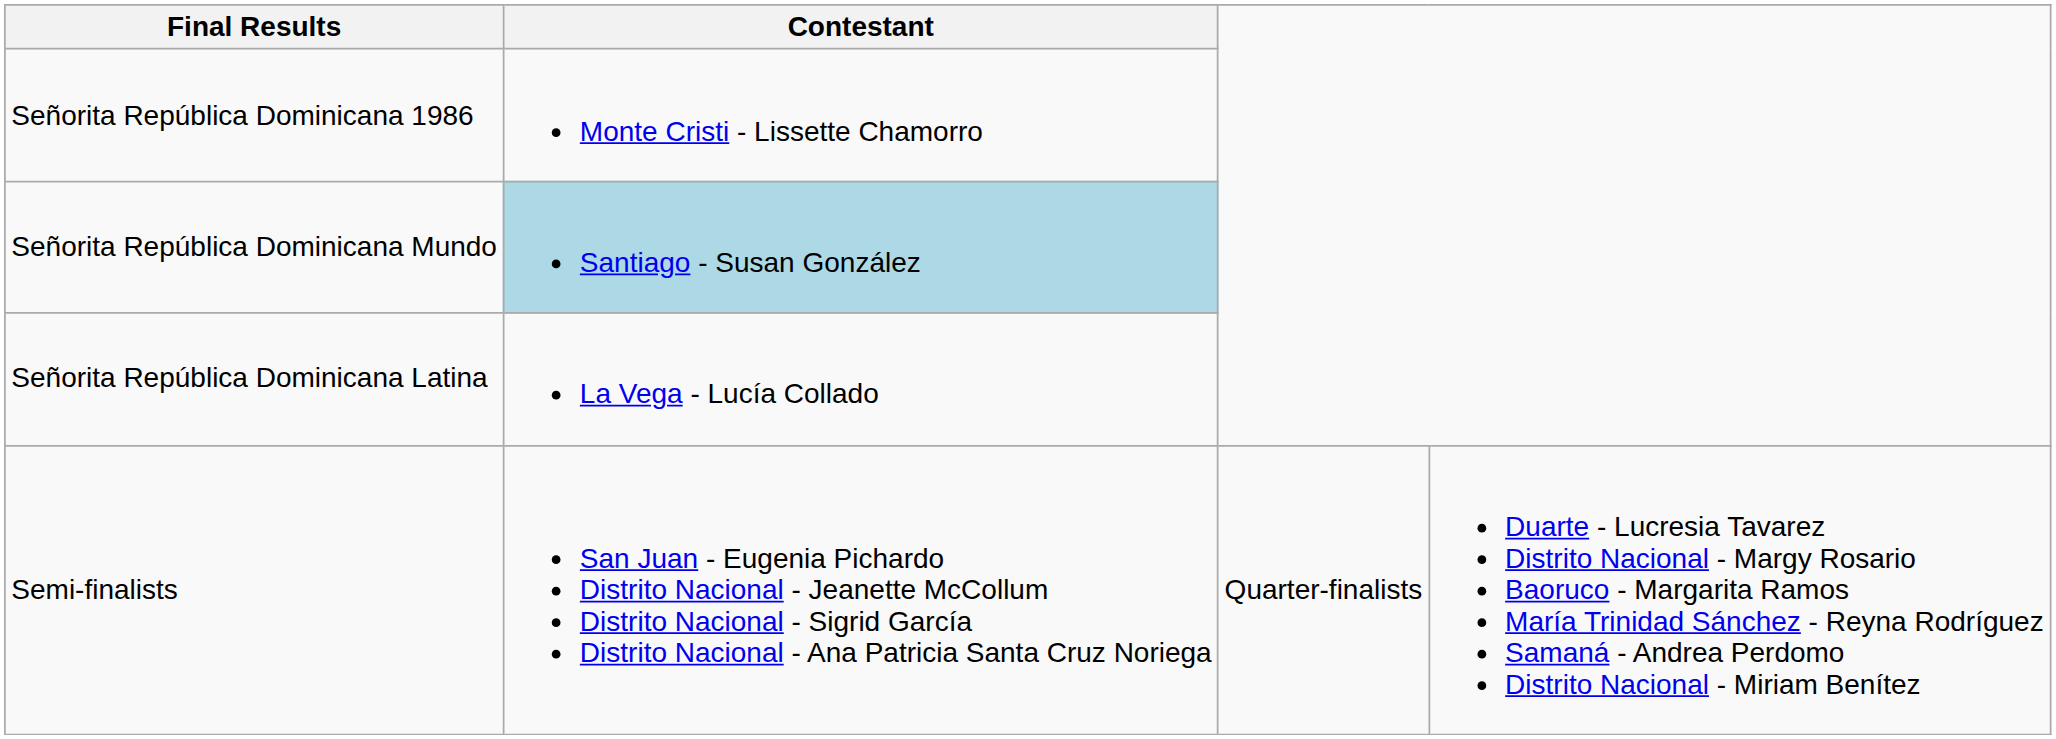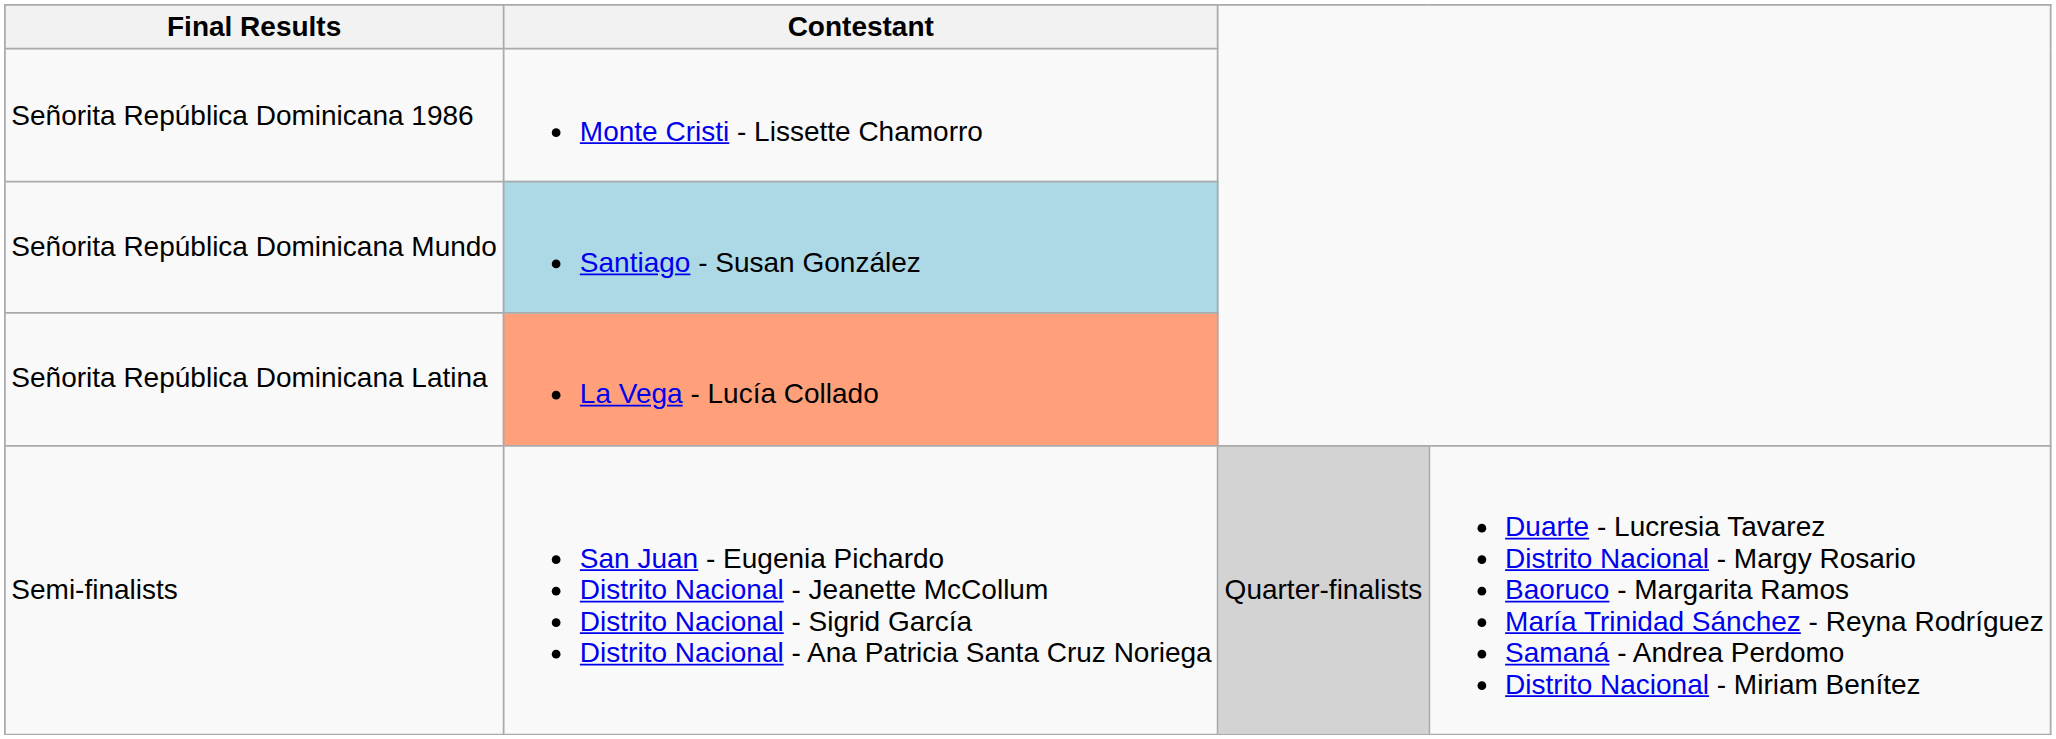(861, 395) no background -> (861, 395) lightsalmon background
(1323, 589) no background -> (1323, 589) lightgrey background
